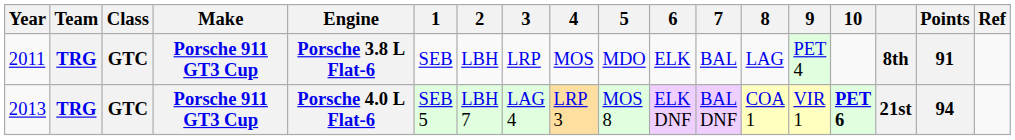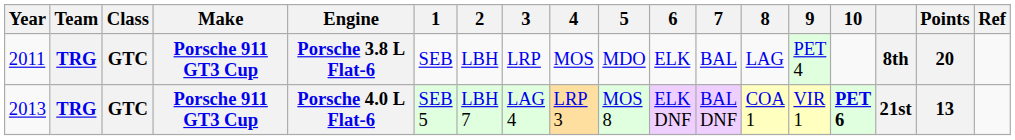(945, 59) 91 -> (945, 59) 20
(945, 109) 94 -> (945, 109) 13
